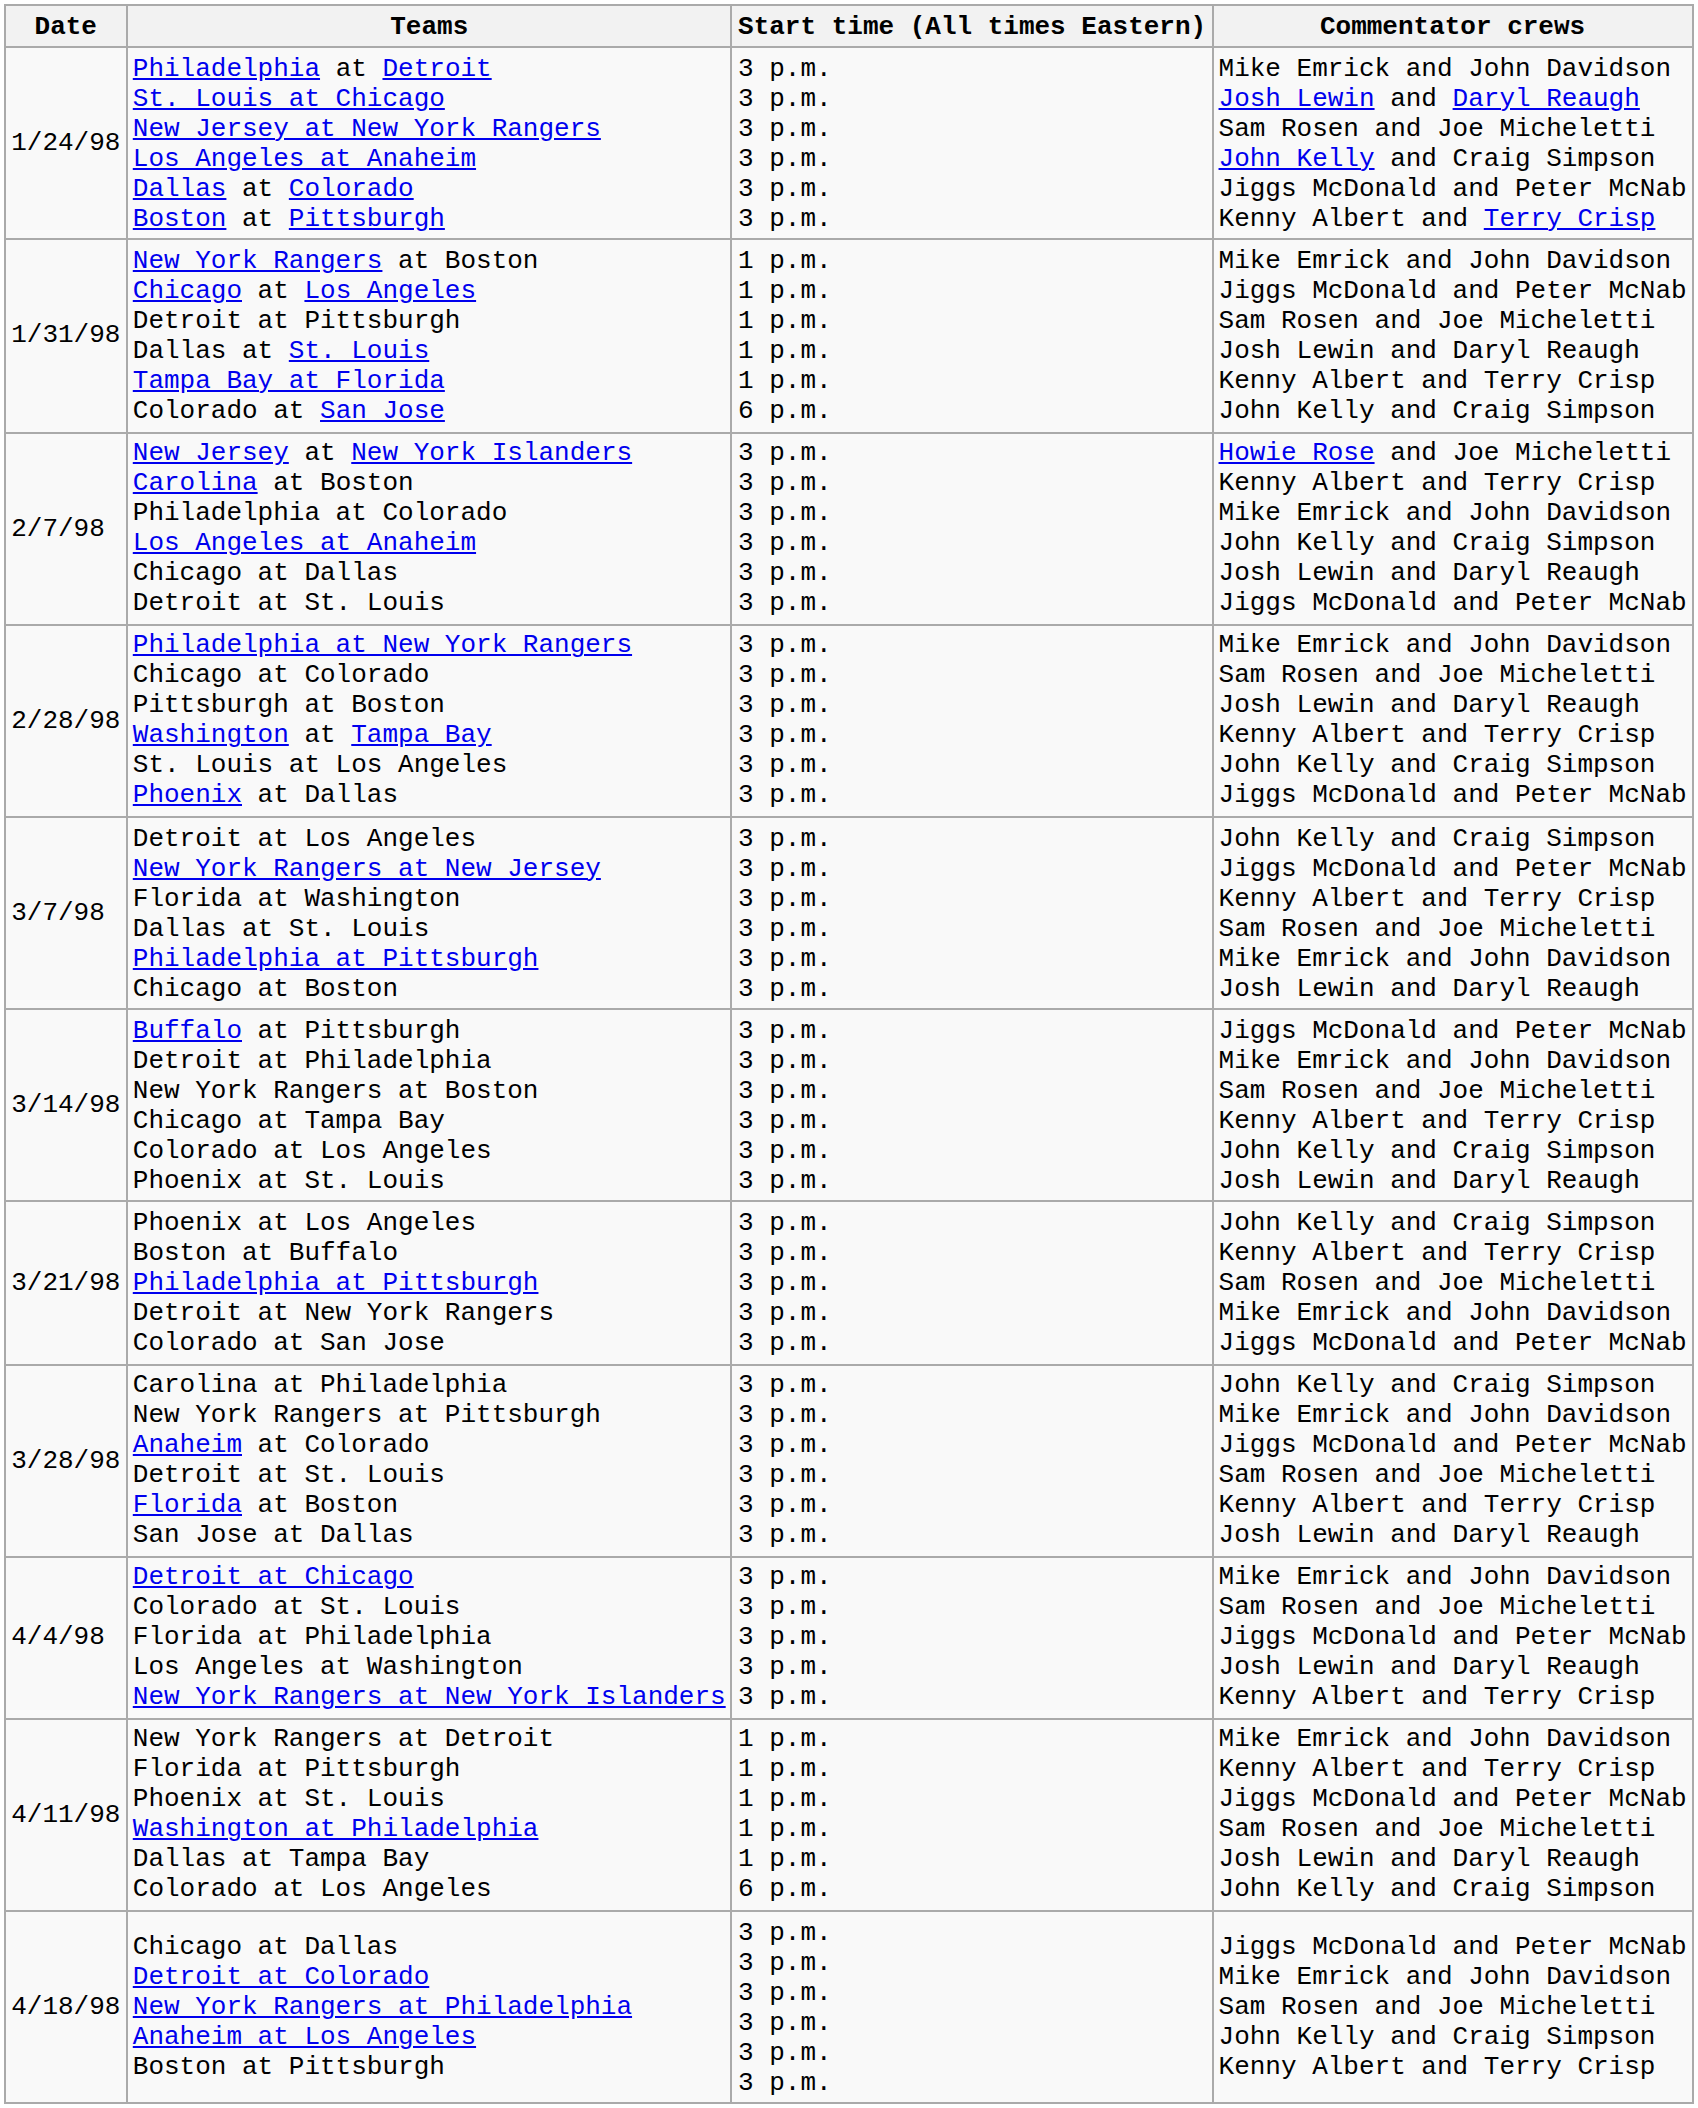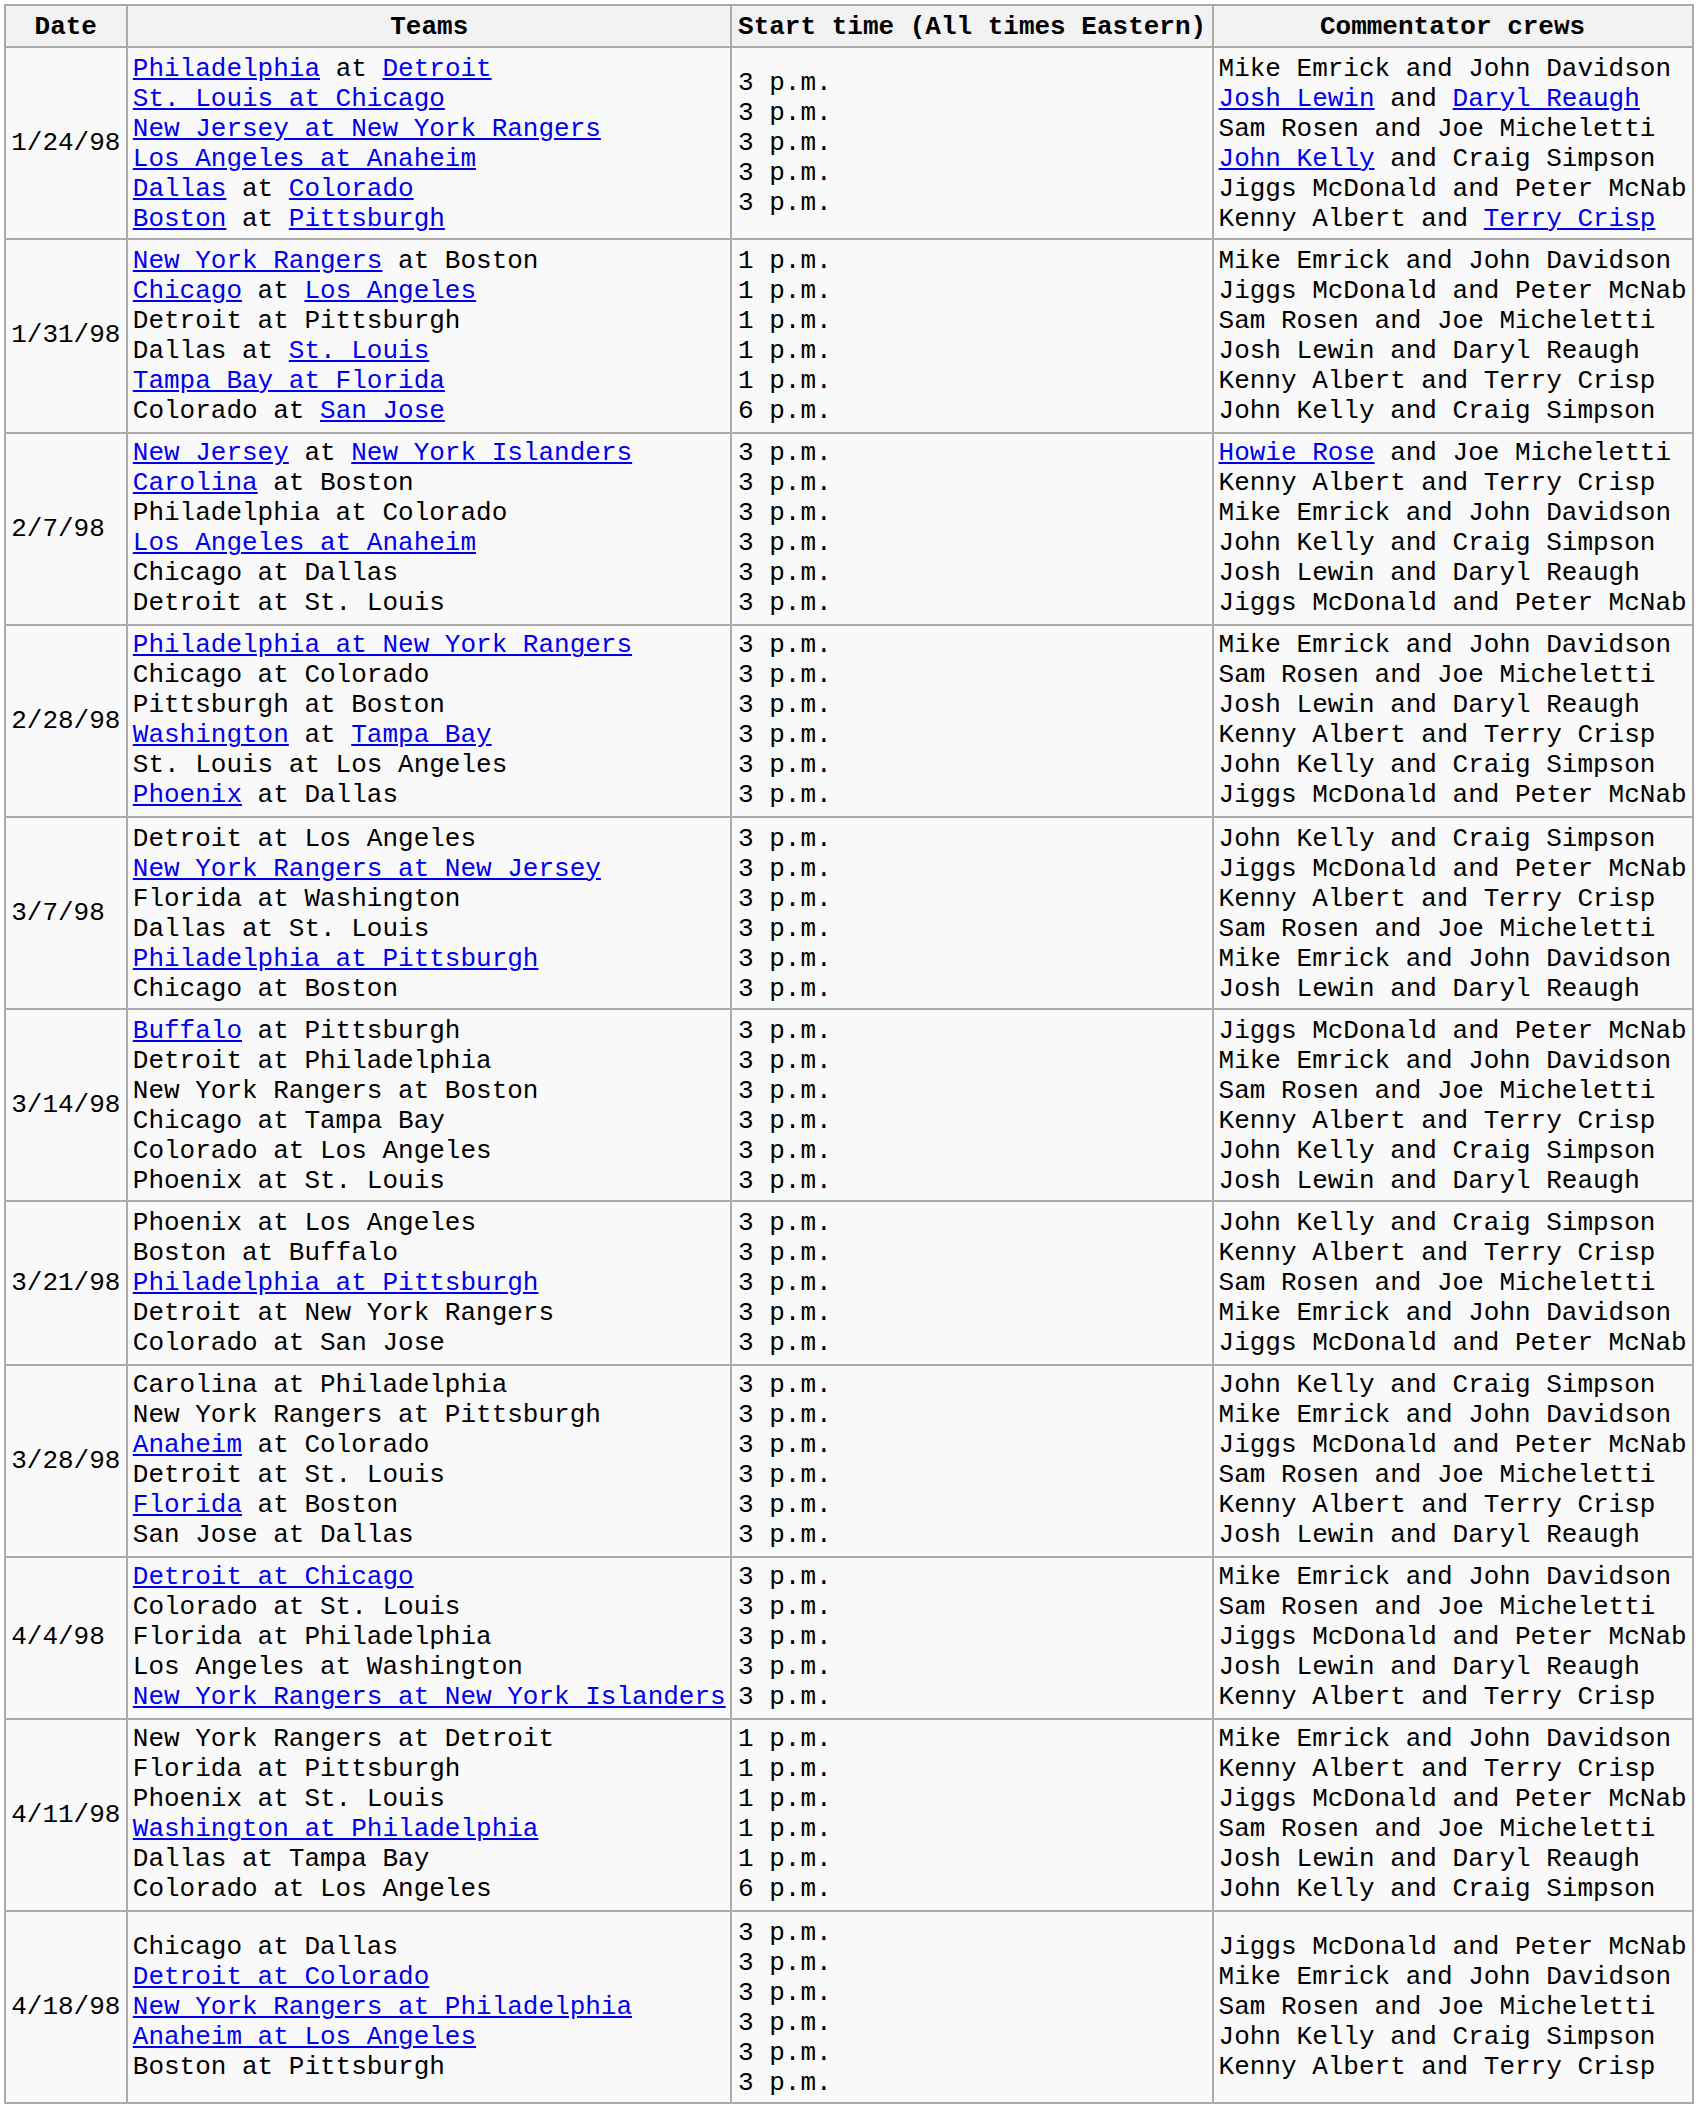(785, 144) 3 p.m. 3 p.m. 3 p.m. 3 p.m. 3 p.m. 3 p.m. -> (785, 144) 3 p.m. 3 p.m. 3 p.m. 3 p.m. 3 p.m.
